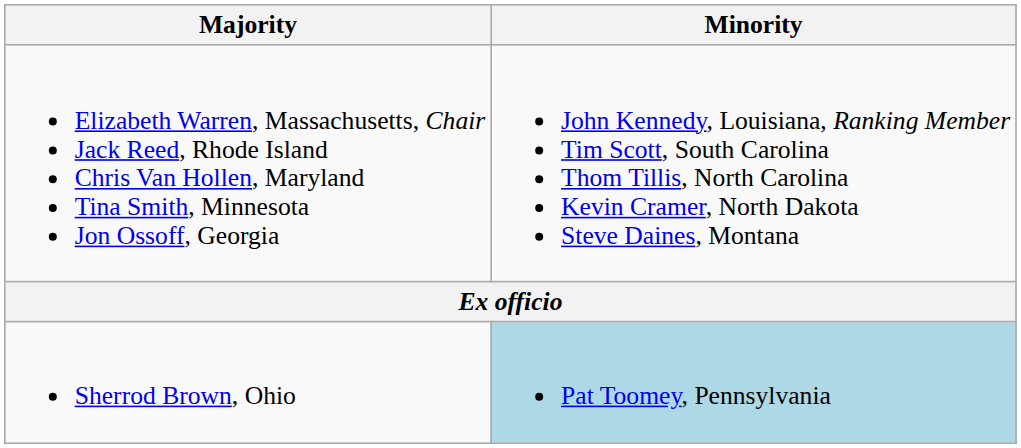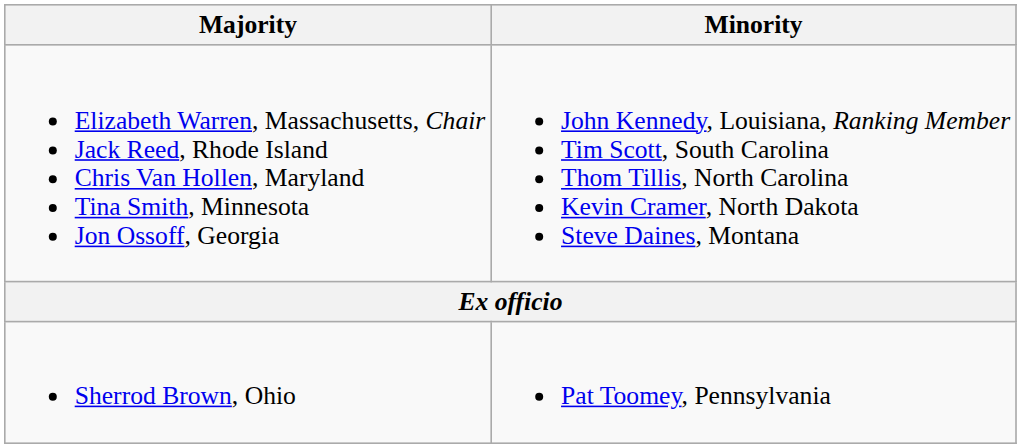(754, 396) lightblue background -> (754, 396) no background
